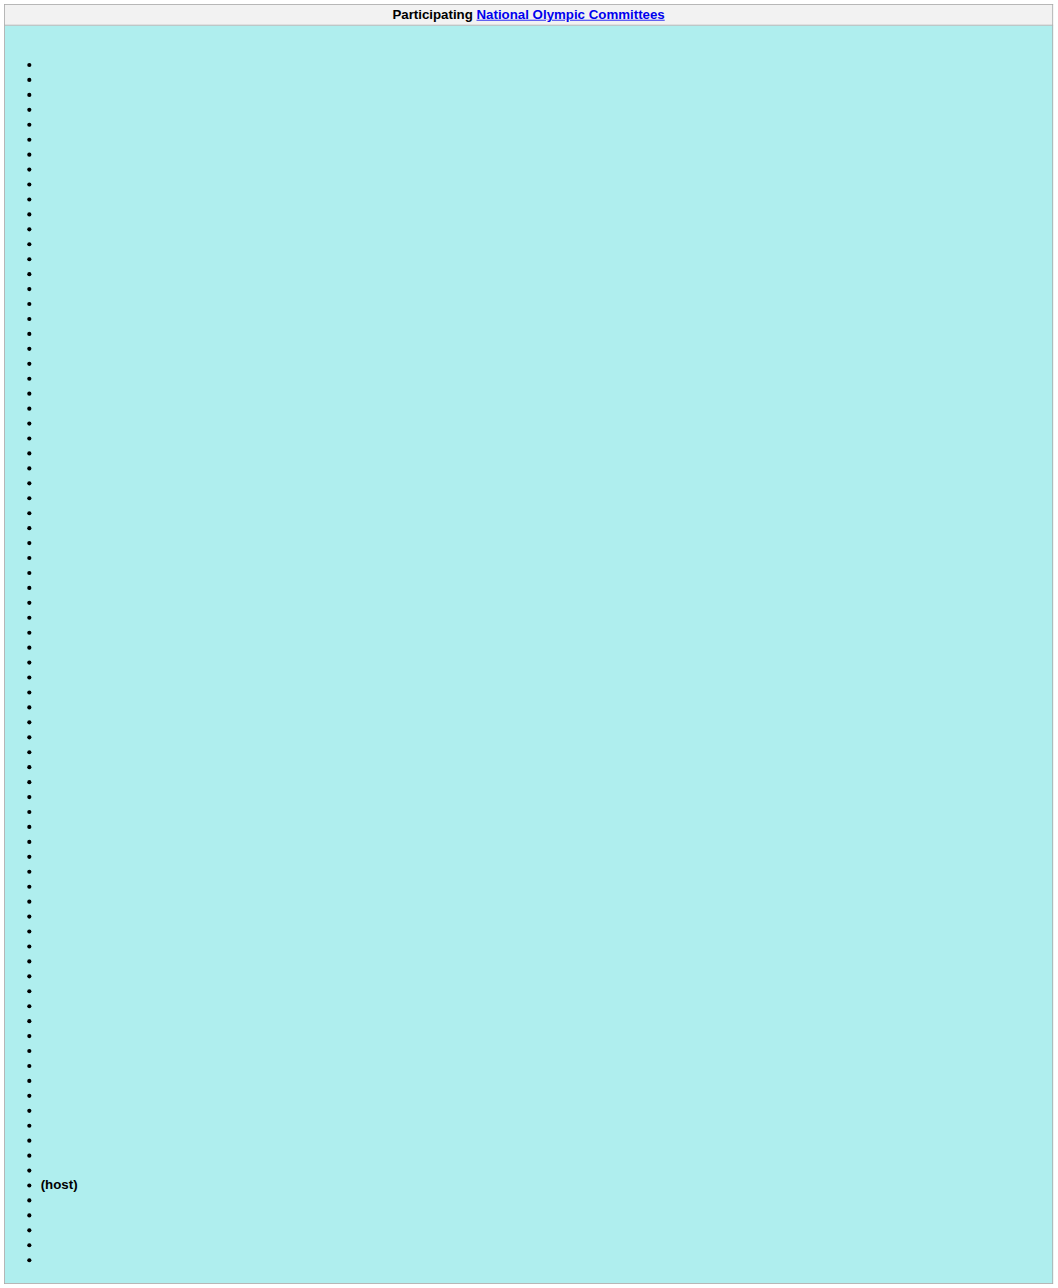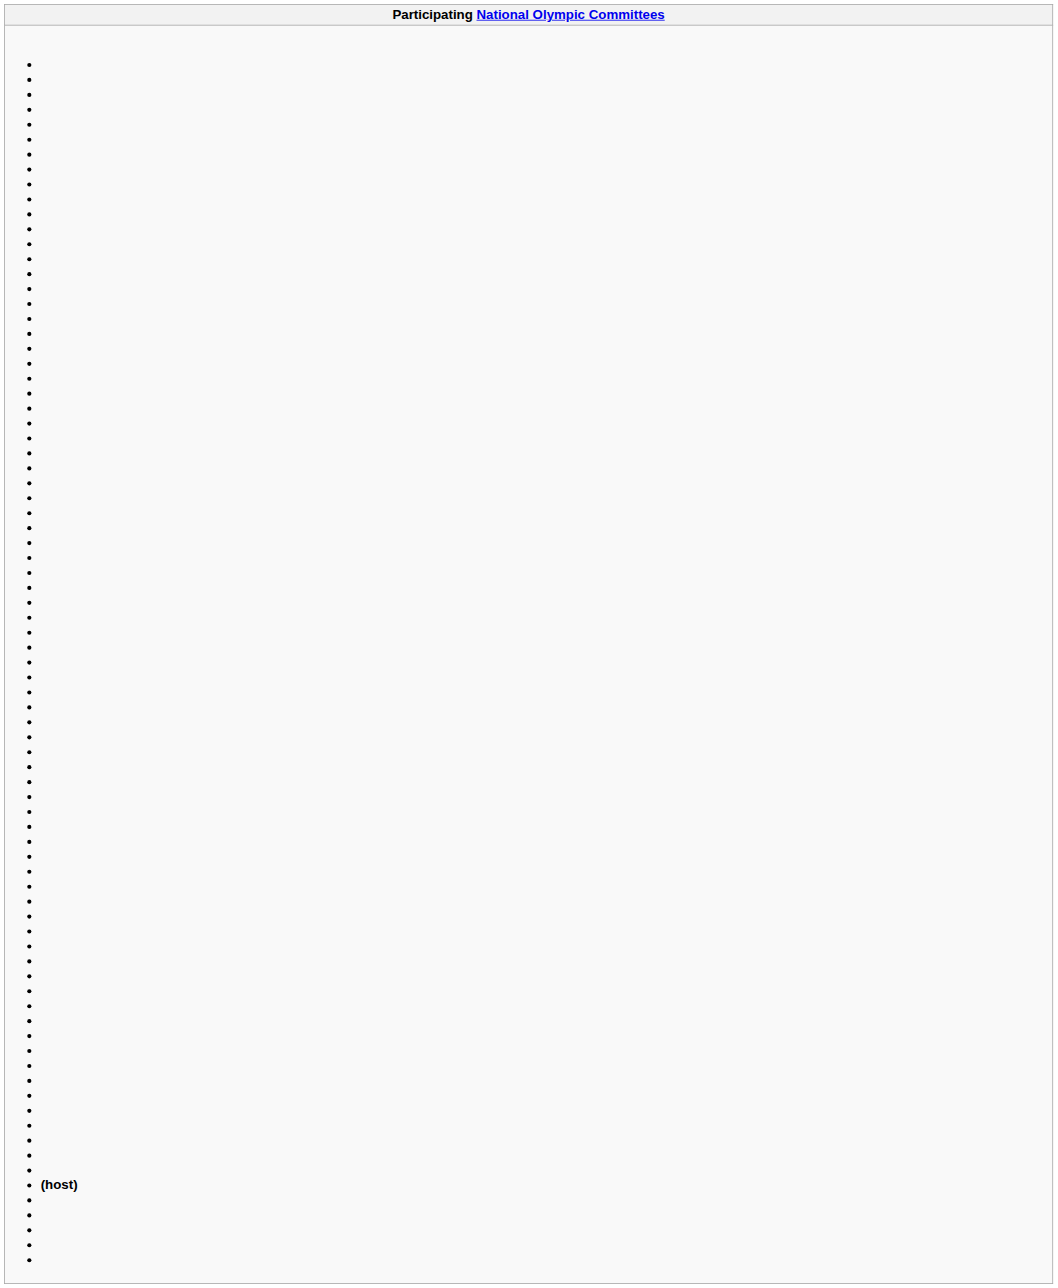(529, 662) paleturquoise background -> (529, 662) no background
